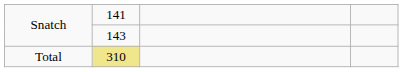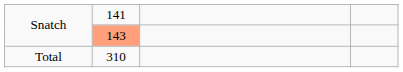(116, 35) no background -> (116, 35) lightsalmon background
(116, 56) khaki background -> (116, 56) no background
